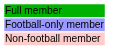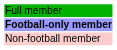(54, 24) normal -> (58, 24) bold
